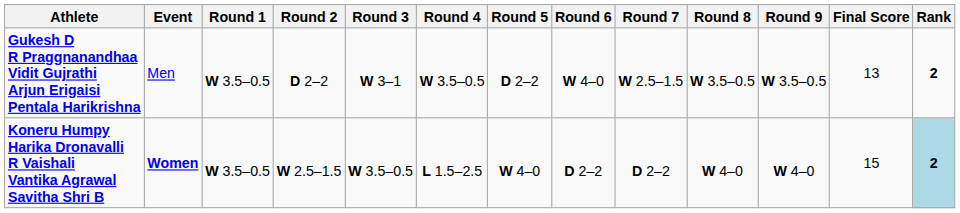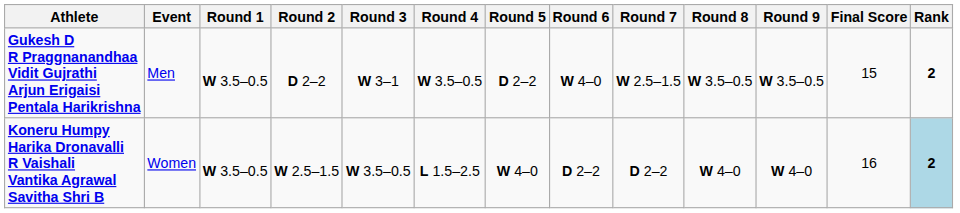(871, 73) 13 -> (869, 73) 15
(173, 163) bold -> (172, 163) normal
(871, 163) 15 -> (869, 163) 16
